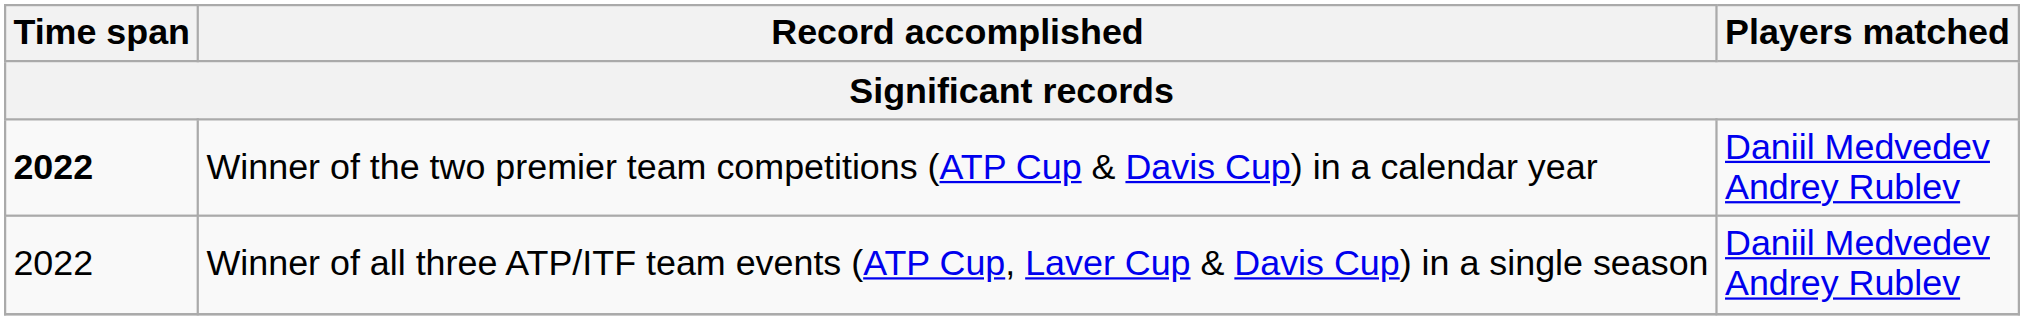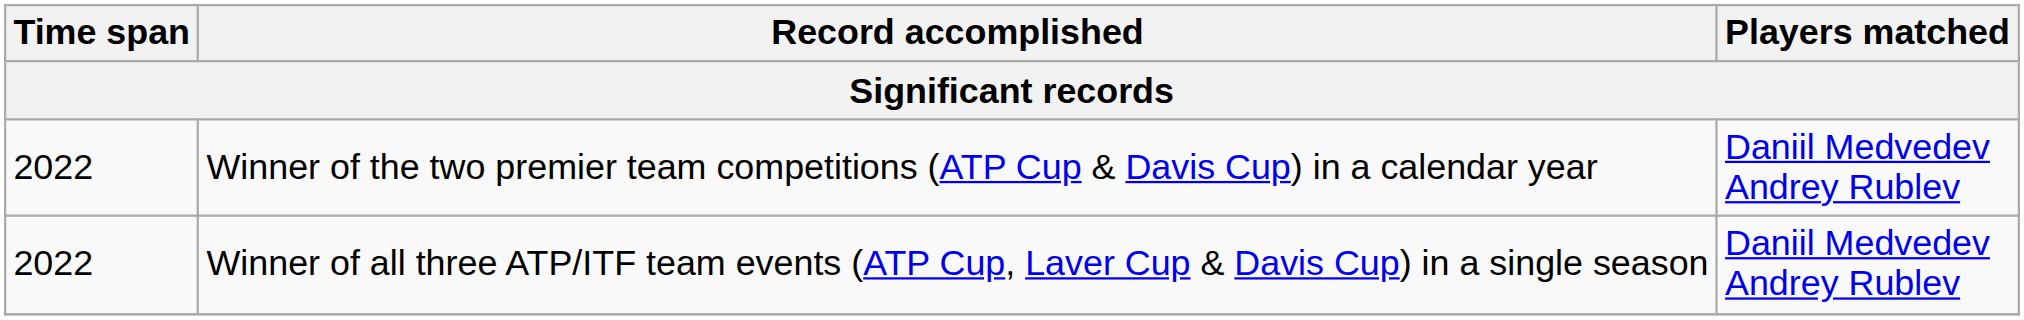(53, 166) bold -> (53, 166) normal
